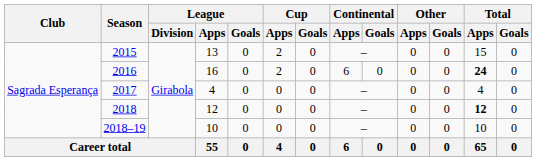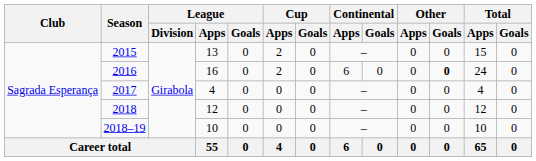(447, 71) normal -> (447, 71) bold
(480, 71) bold -> (480, 71) normal
(480, 109) bold -> (480, 109) normal
